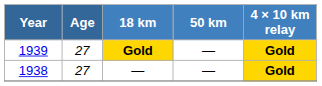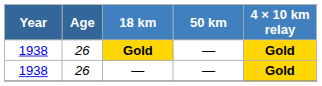(33, 50) 1939 -> (33, 50) 1938
(82, 50) 27 -> (82, 50) 26
(82, 71) 27 -> (82, 71) 26
